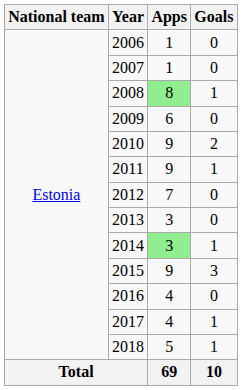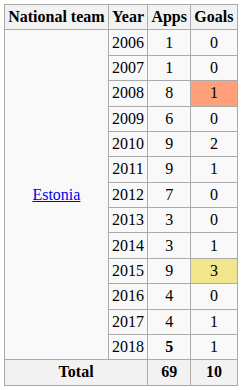(169, 93) lightgreen background -> (169, 93) no background
(214, 93) no background -> (214, 93) lightsalmon background
(169, 245) lightgreen background -> (169, 245) no background
(214, 270) no background -> (214, 270) khaki background
(169, 347) normal -> (169, 347) bold
